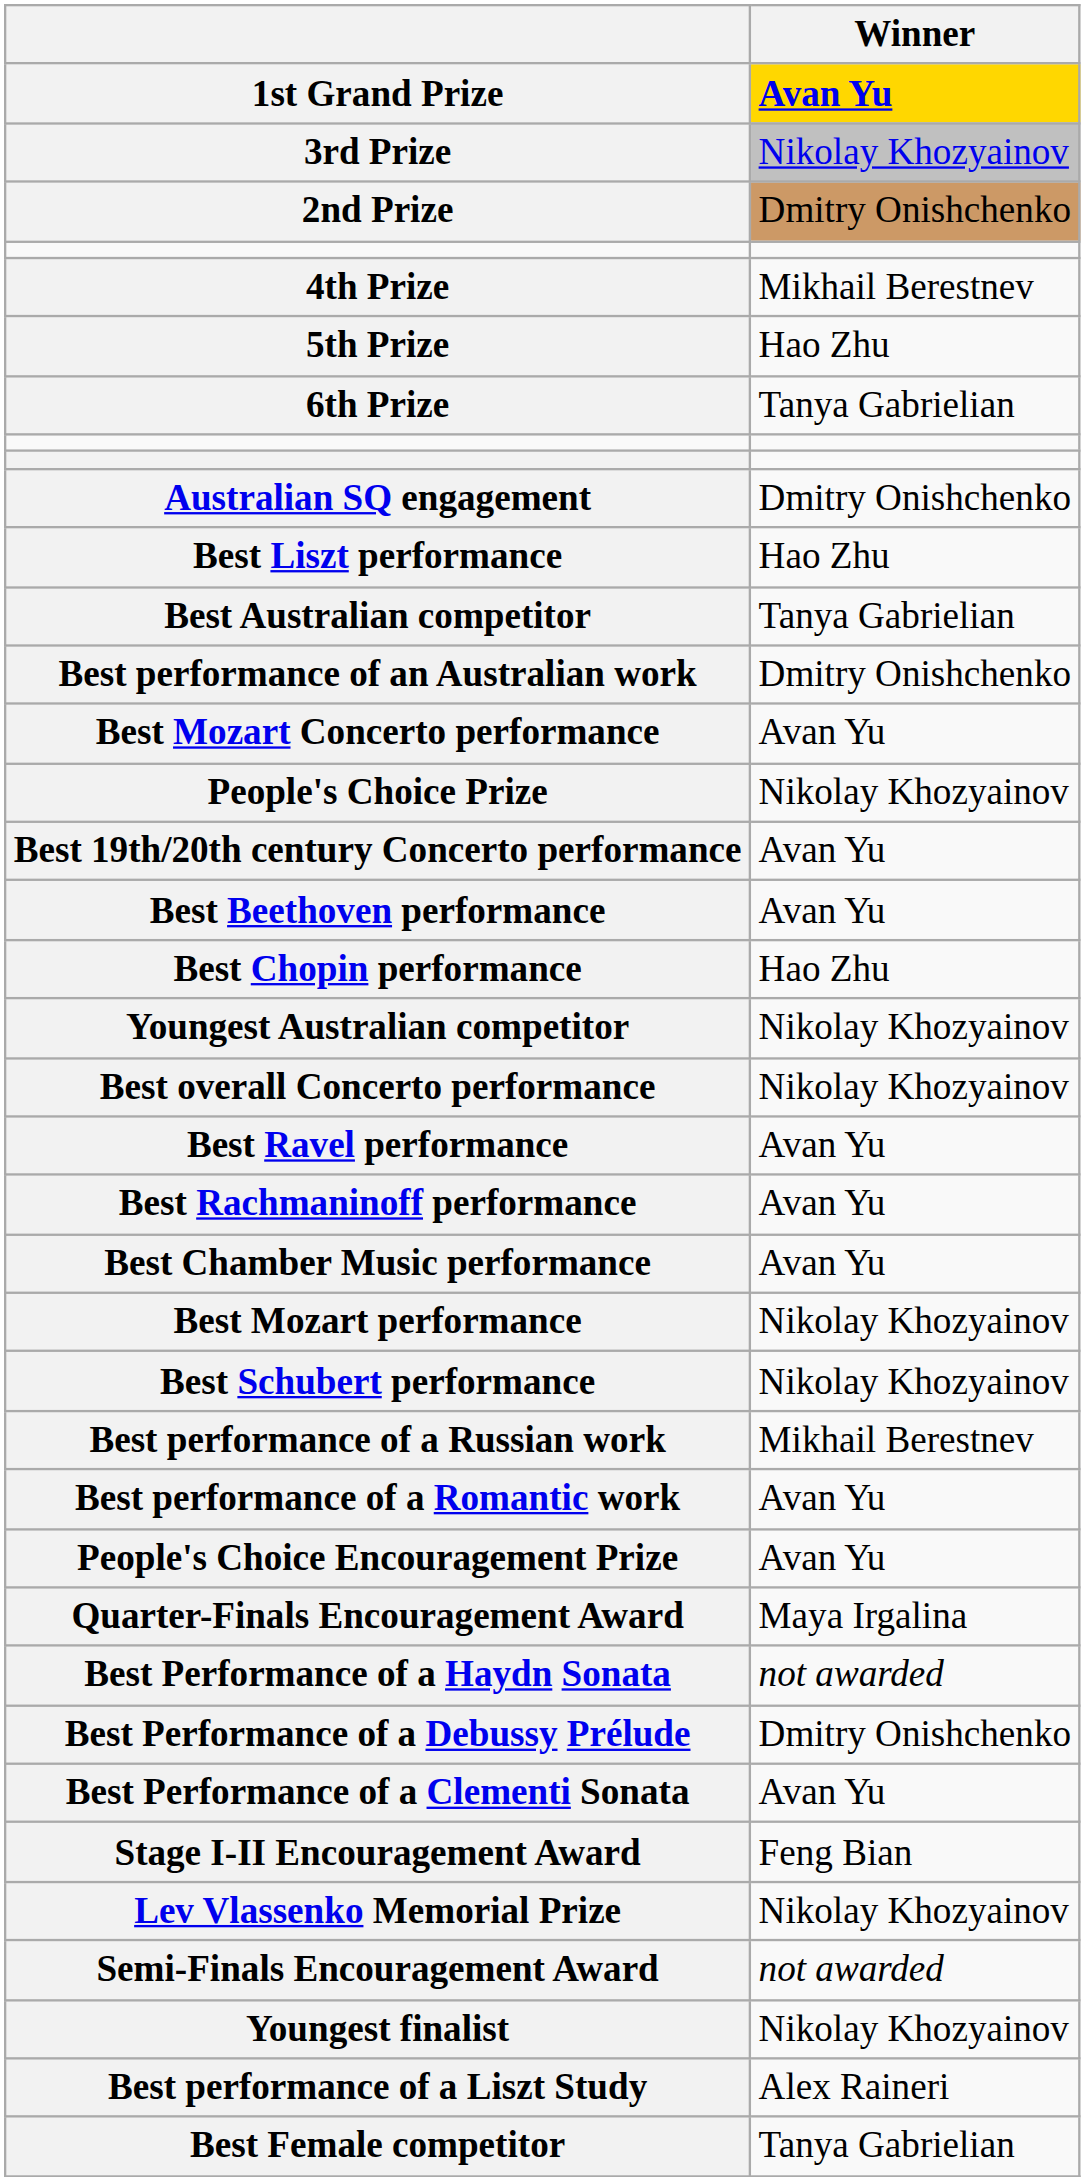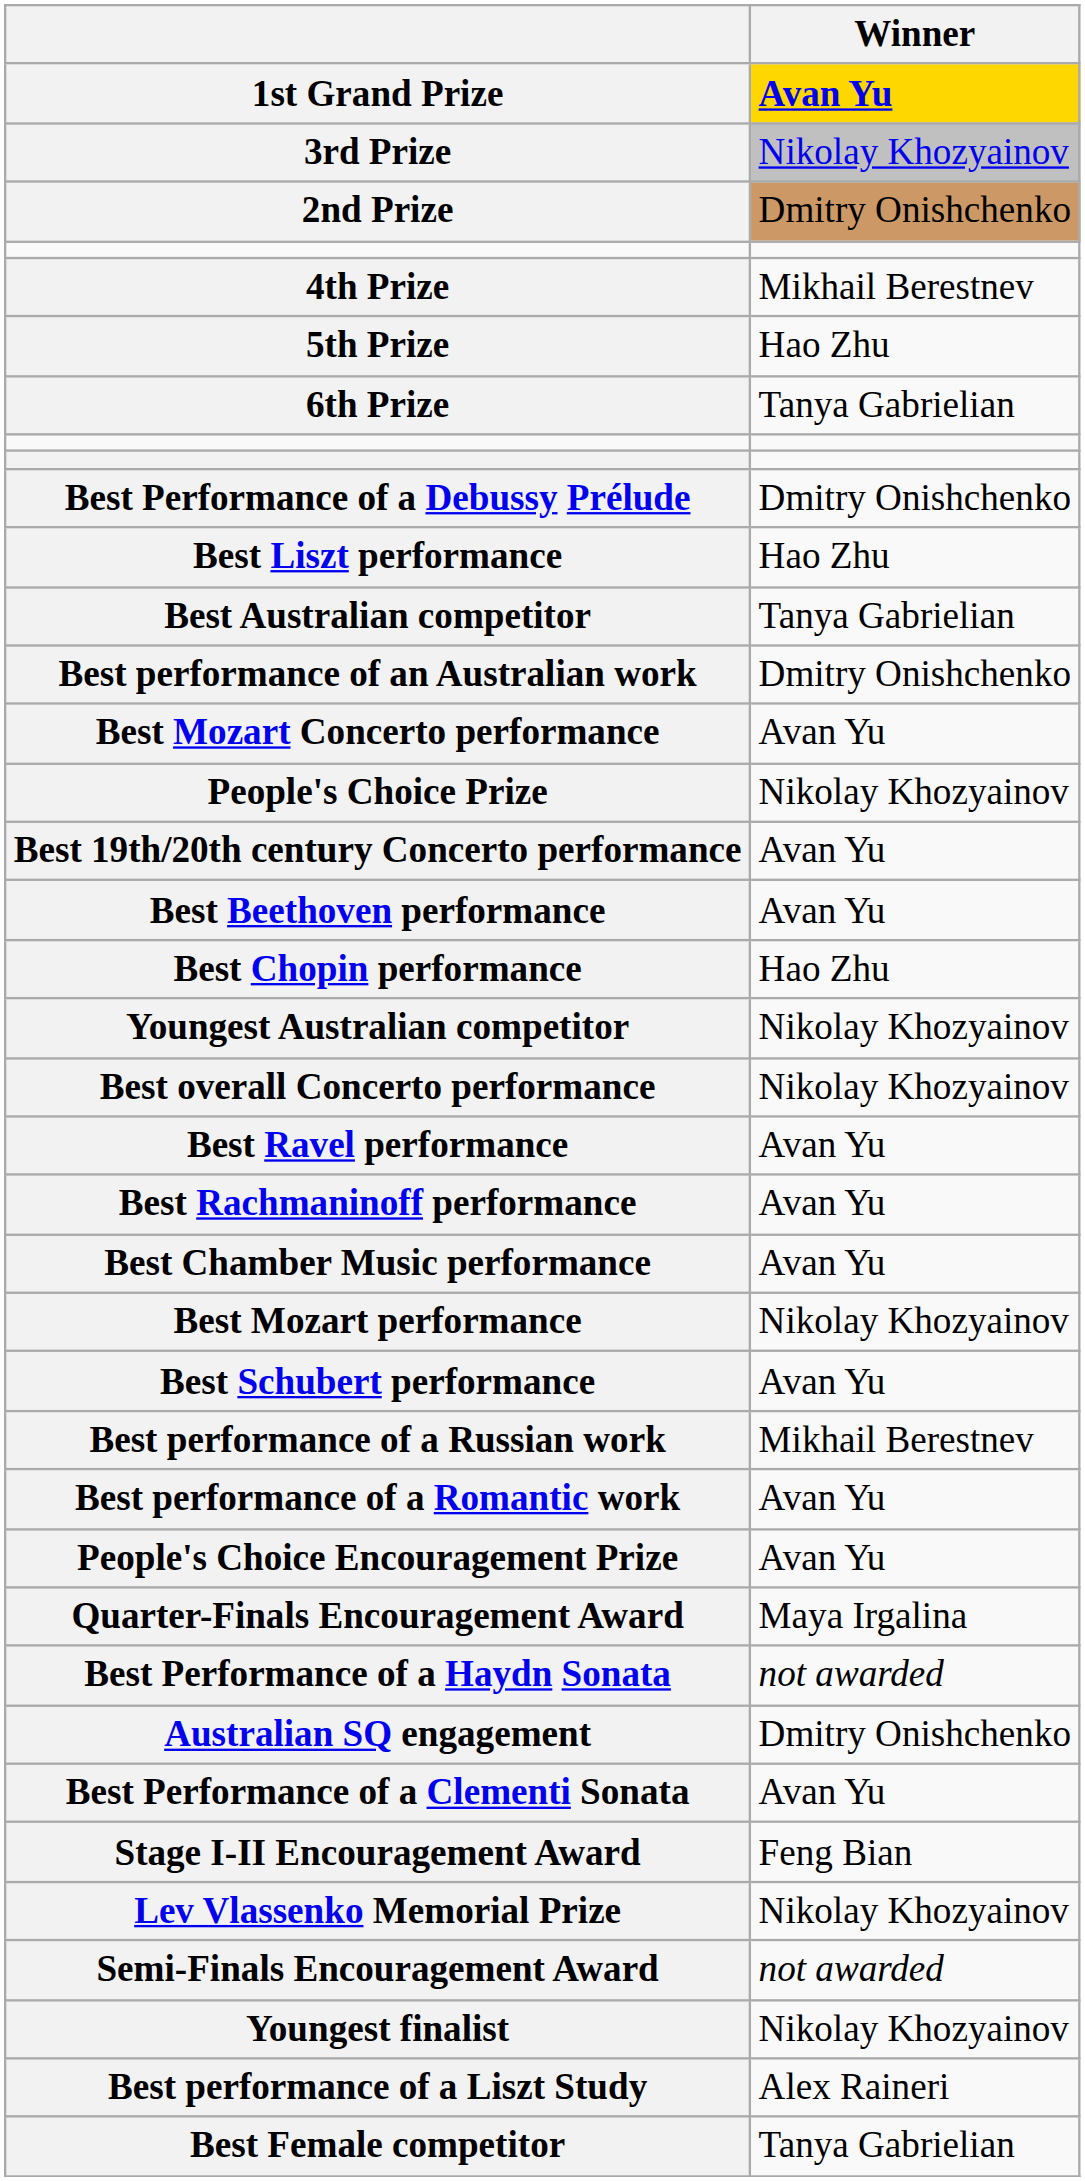(378, 497) Australian SQ engagement -> (378, 497) Best Performance of a Debussy Prélude
(914, 1380) Nikolay Khozyainov -> (822, 1380) Avan Yu
(378, 1733) Best Performance of a Debussy Prélude -> (378, 1733) Australian SQ engagement
